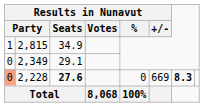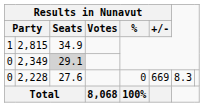(71, 61) no background -> (71, 61) lightgrey background
(10, 78) lightsalmon background -> (10, 78) no background
(71, 78) bold -> (71, 78) normal
(183, 78) bold -> (183, 78) normal
